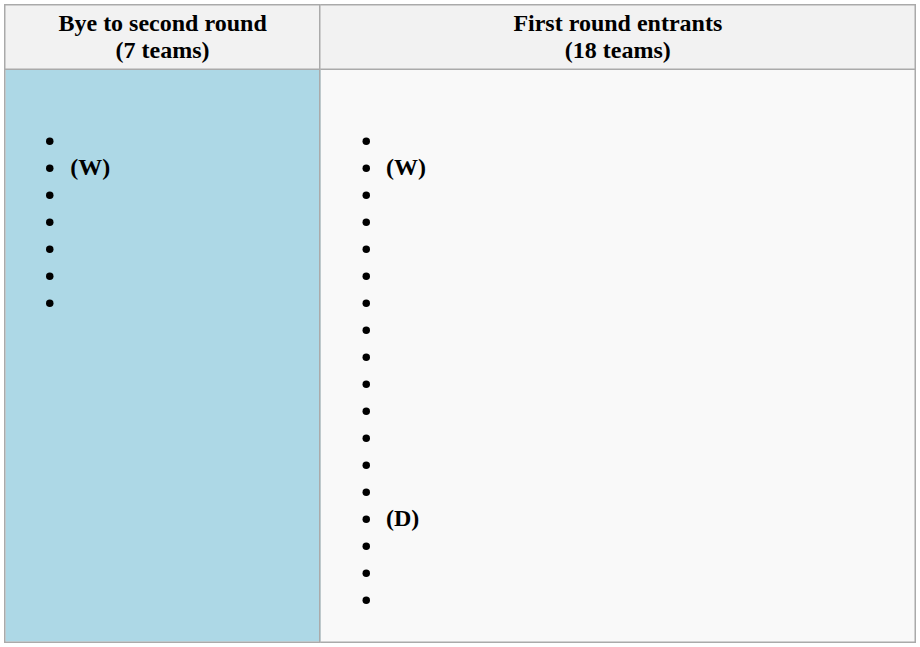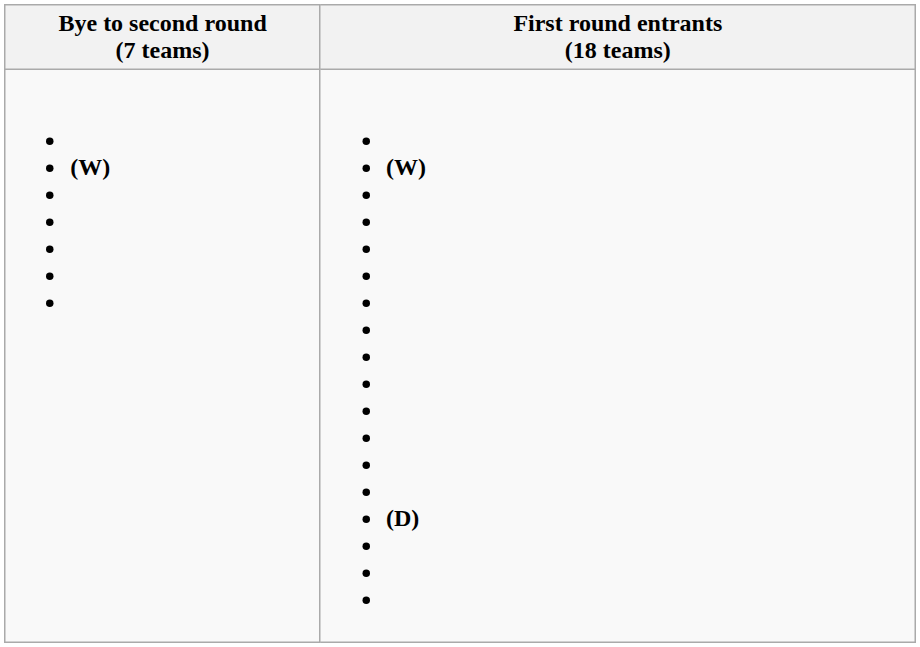(163, 221) lightblue background -> (163, 221) no background
